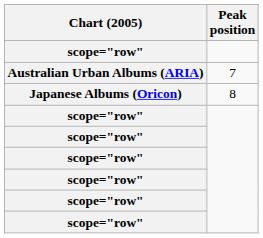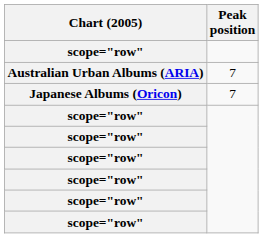(233, 94) 8 -> (233, 94) 7
